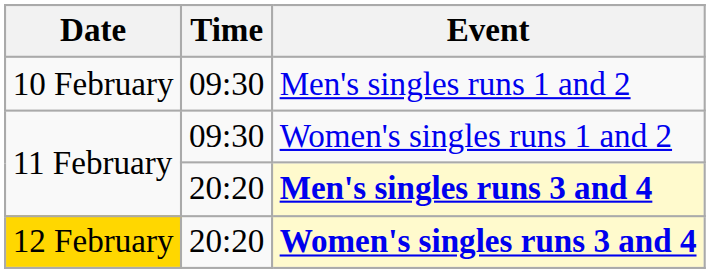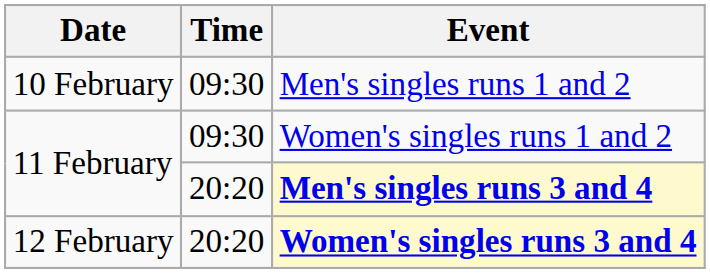(93, 240) gold background -> (93, 240) no background
